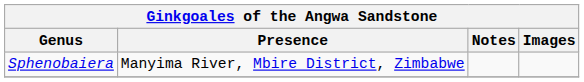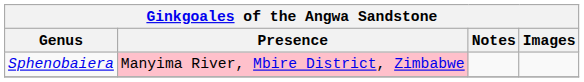(293, 64) no background -> (293, 64) pink background
